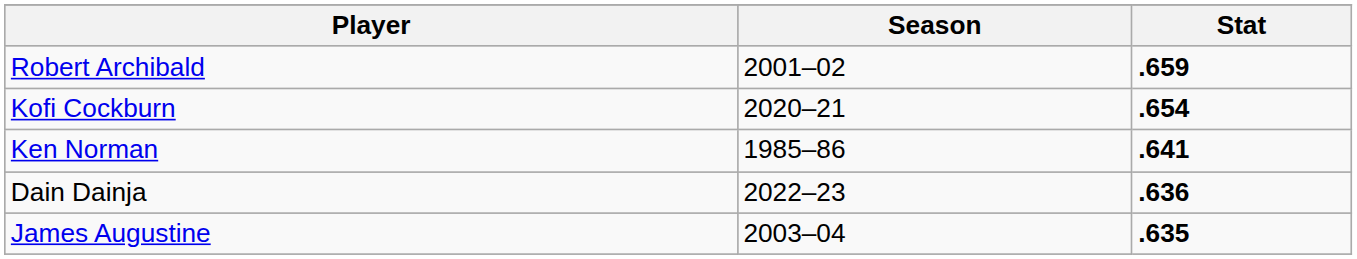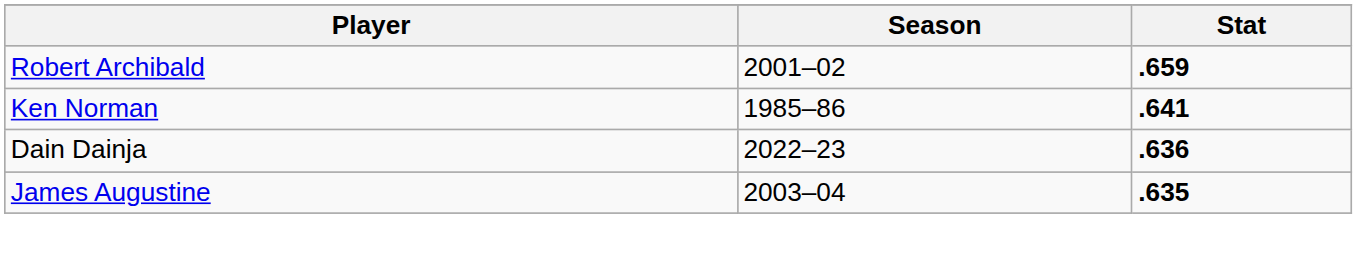- row: (93, 108)
